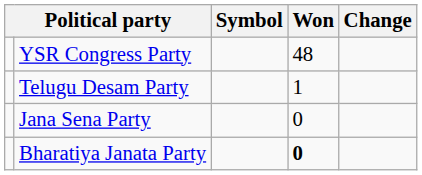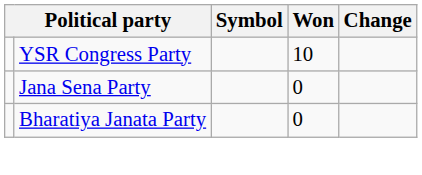(303, 53) 48 -> (303, 53) 10
- row: (104, 86)
(298, 152) bold -> (298, 119) normal
